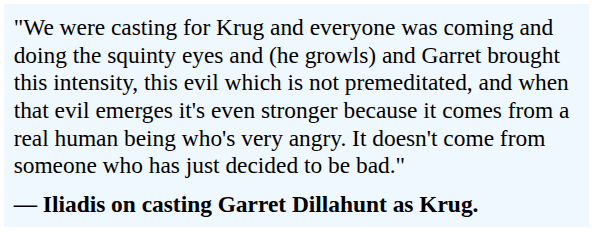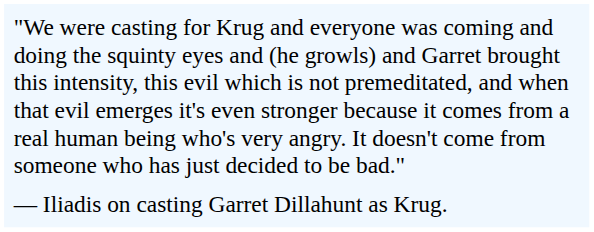(246, 203) bold -> (231, 203) normal
